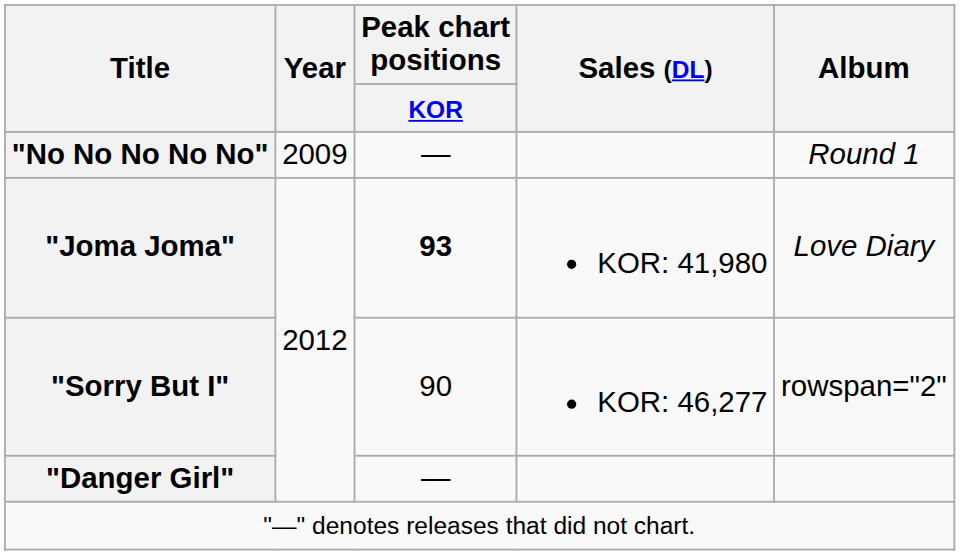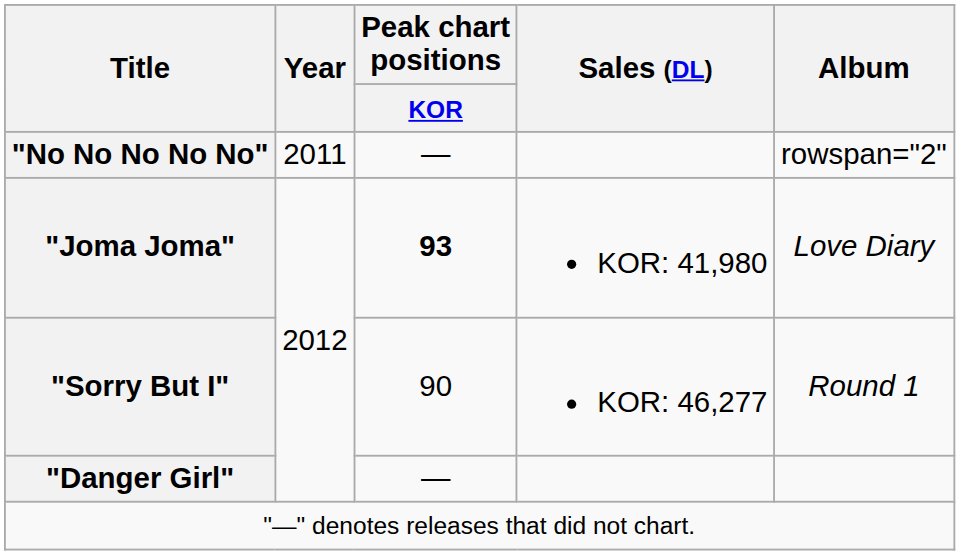(315, 154) 2009 -> (315, 154) 2011
(864, 154) Round 1 -> (864, 154) rowspan="2"
(864, 385) rowspan="2" -> (864, 385) Round 1
